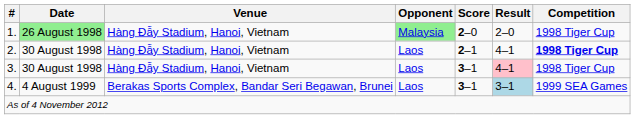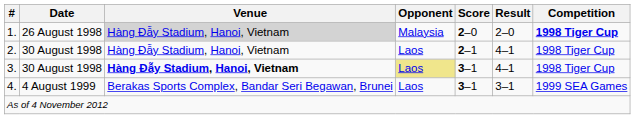(62, 31) lightgreen background -> (62, 31) no background
(198, 31) no background -> (198, 31) lightgrey background
(421, 31) lightgreen background -> (421, 31) no background
(575, 31) normal -> (577, 31) bold
(577, 50) bold -> (575, 50) normal
(198, 68) normal -> (203, 68) bold
(411, 68) no background -> (411, 68) khaki background
(505, 68) pink background -> (505, 68) no background
(505, 86) lightblue background -> (505, 86) no background
